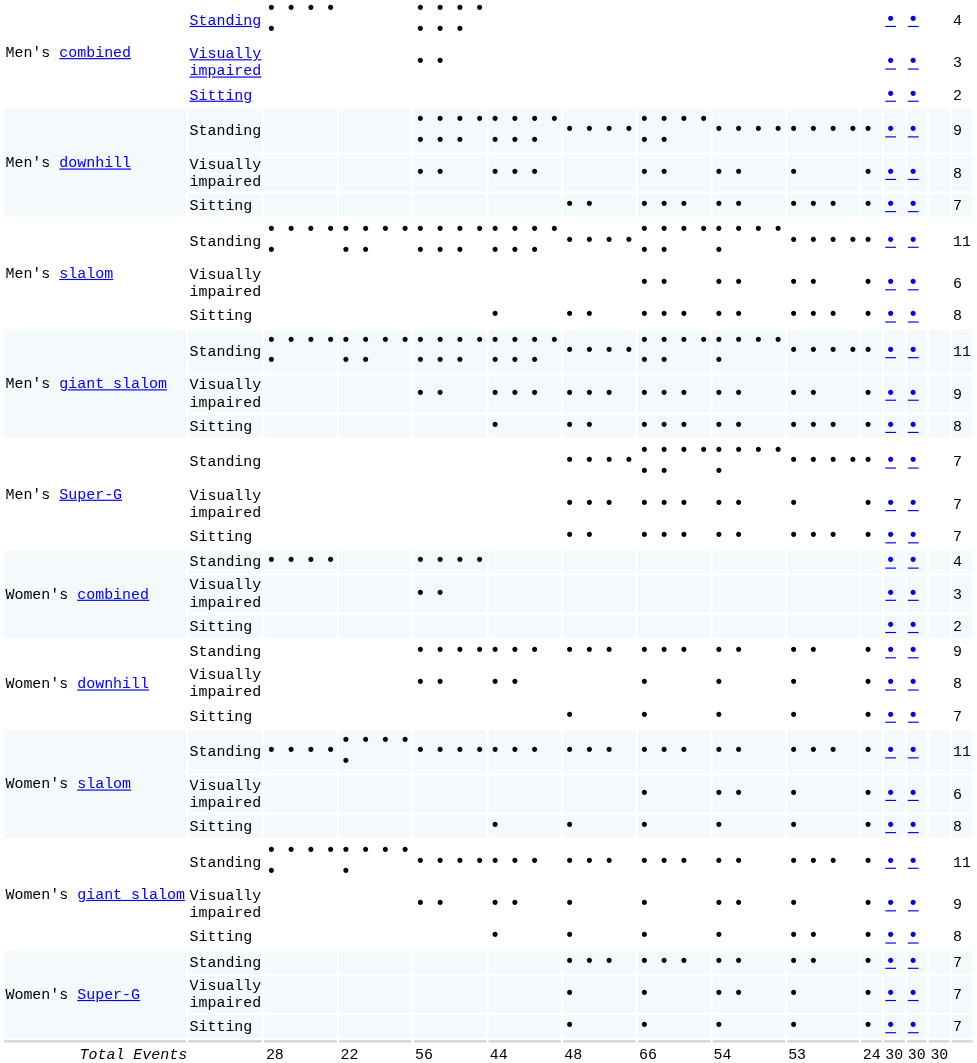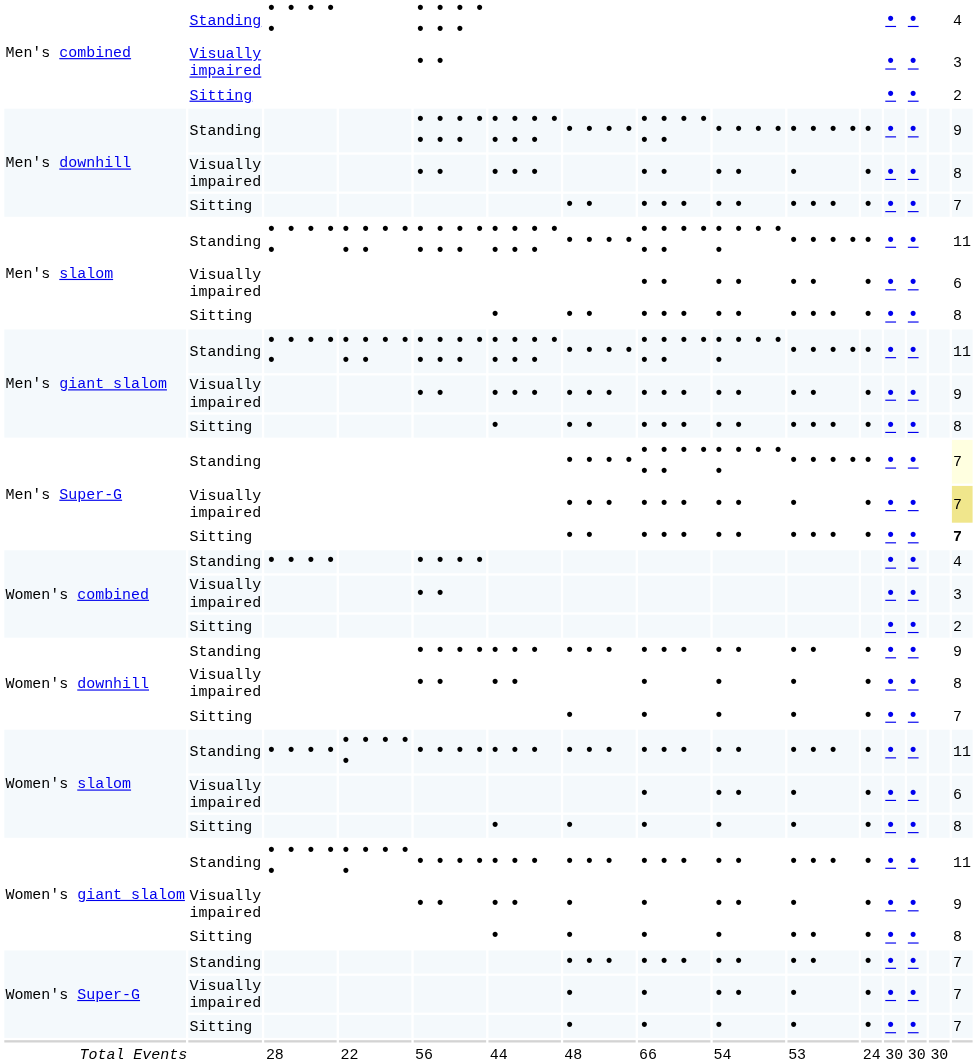(957, 462) no background -> (957, 462) lightyellow background
(957, 504) no background -> (957, 504) khaki background
(957, 536) normal -> (957, 536) bold
